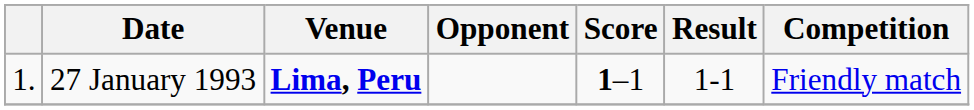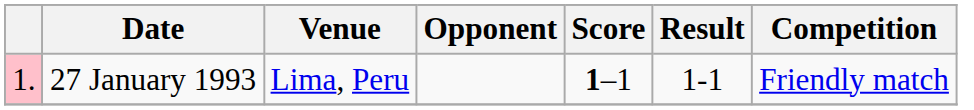(24, 78) no background -> (24, 78) pink background
(346, 78) bold -> (340, 78) normal
